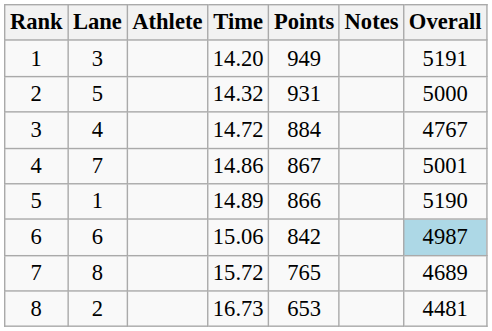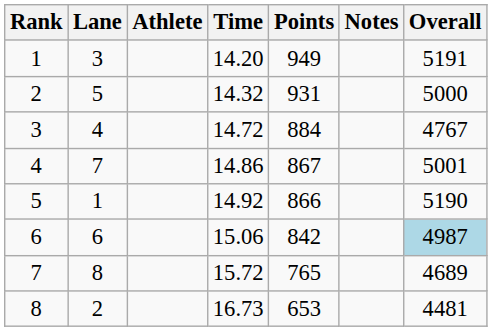(238, 201) 14.89 -> (238, 201) 14.92
